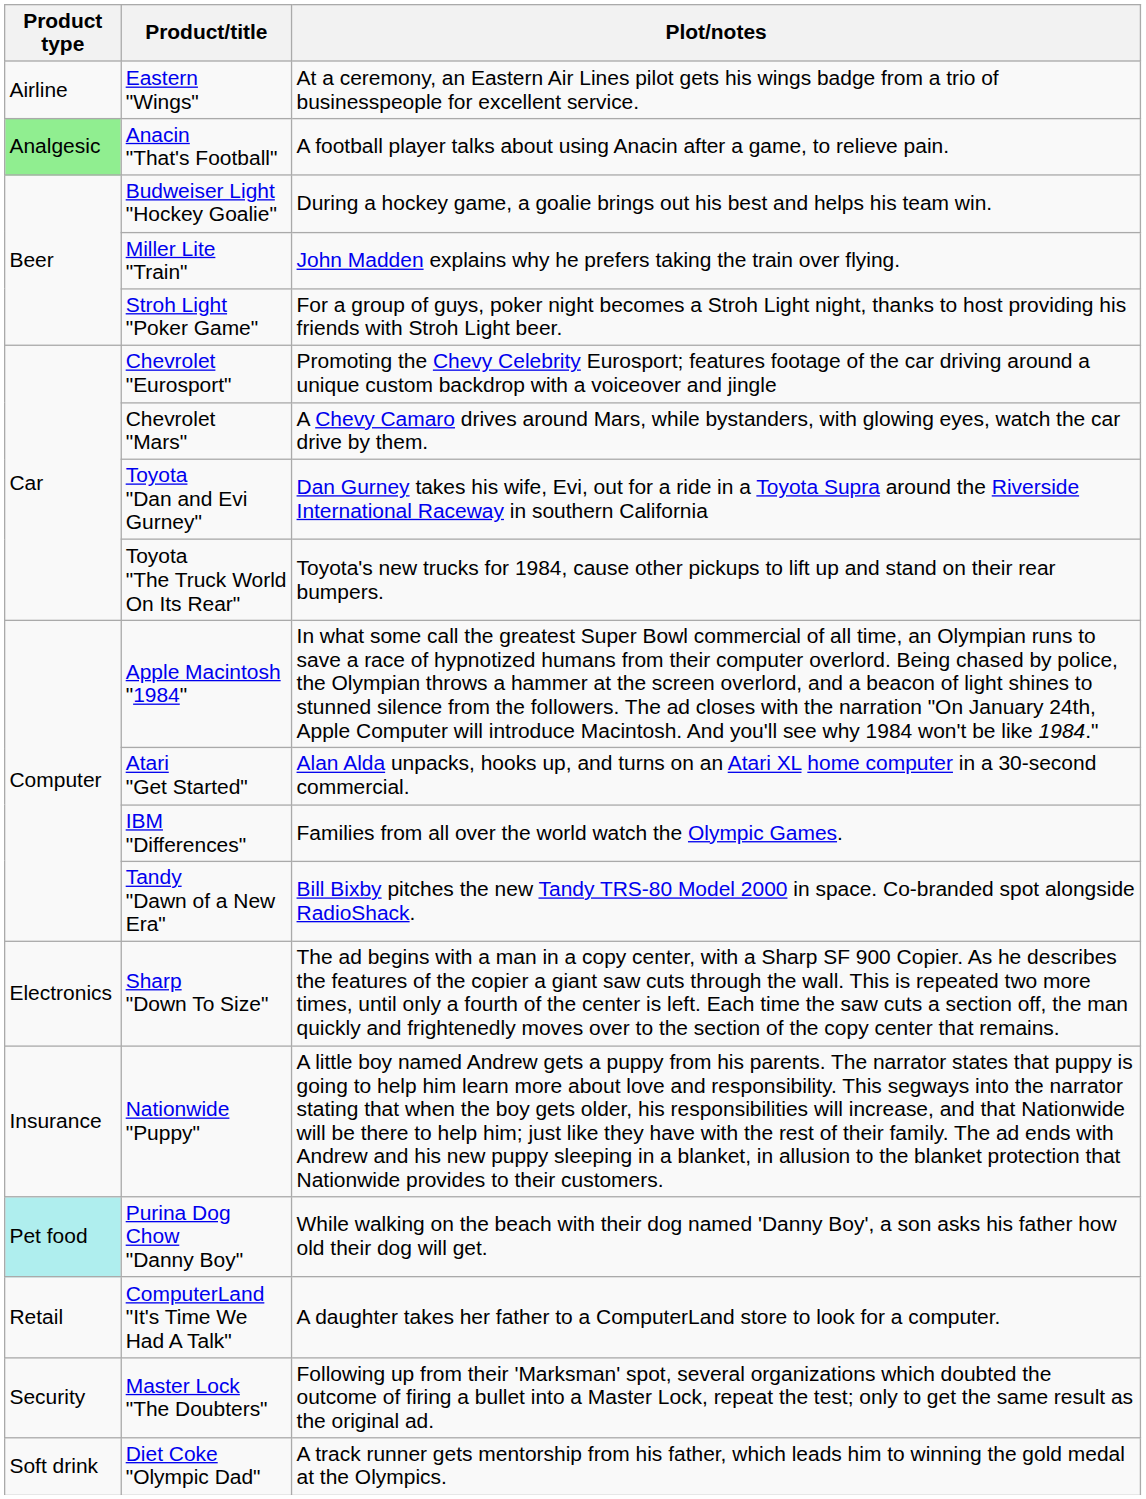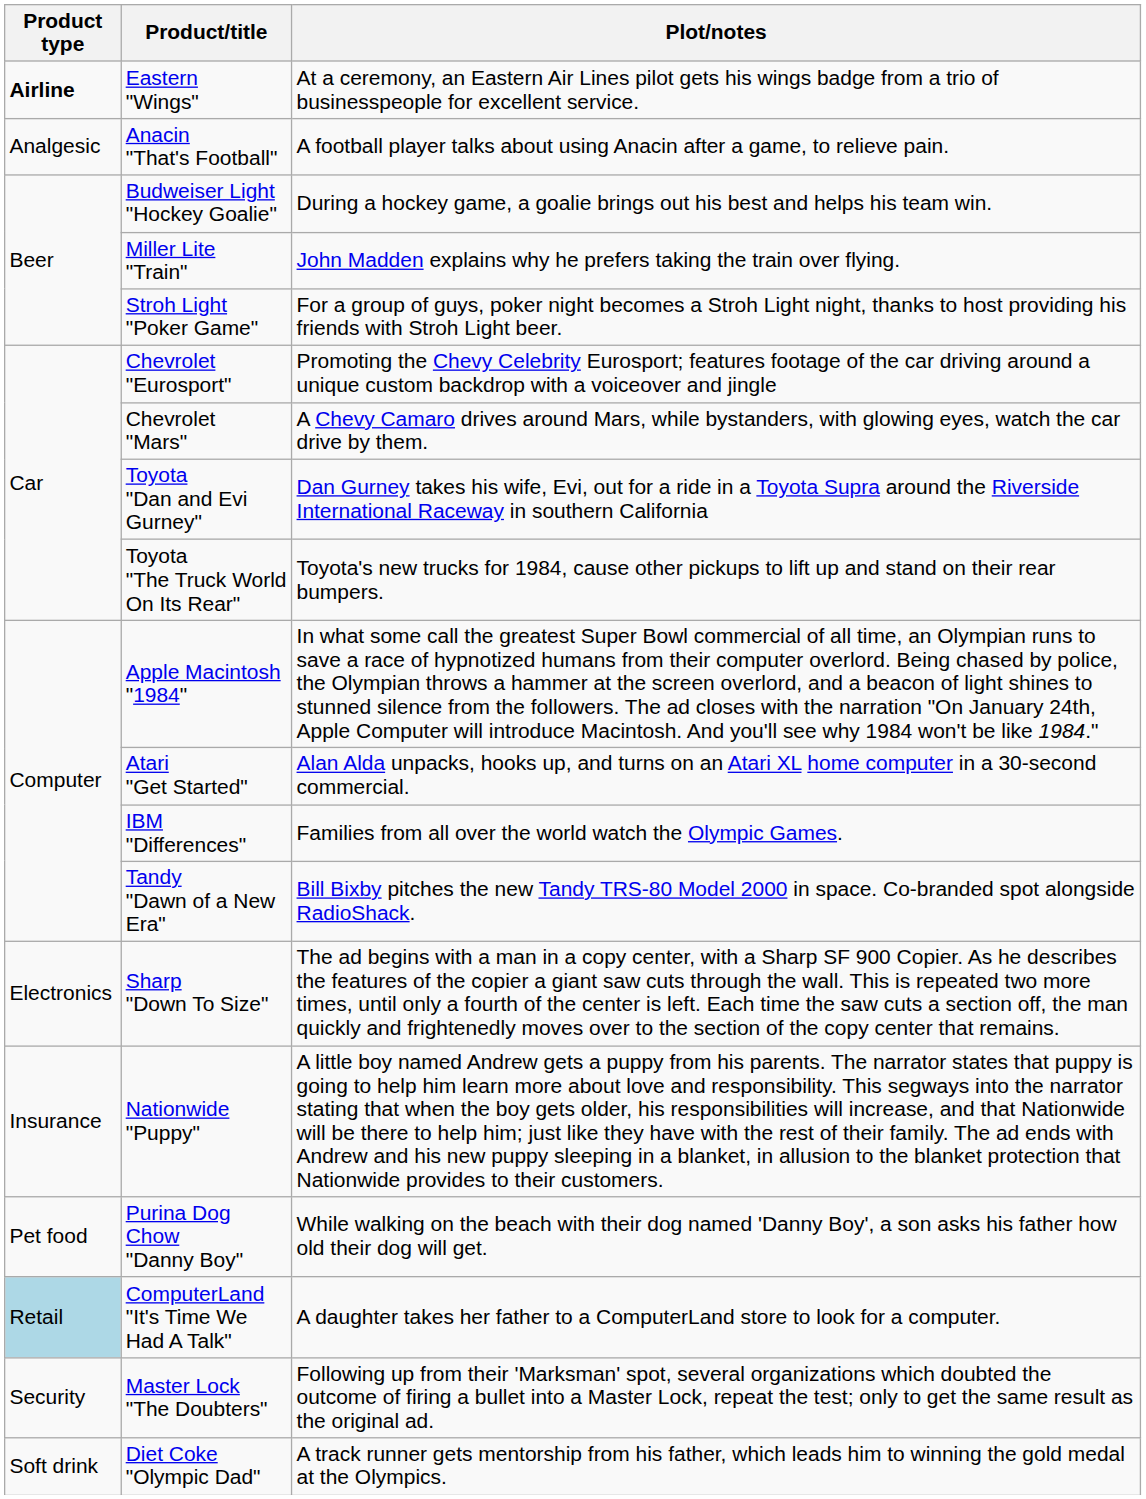(39, 89) normal -> (42, 89) bold
(55, 146) lightgreen background -> (55, 146) no background
(49, 1236) paleturquoise background -> (49, 1236) no background
(36, 1317) no background -> (36, 1317) lightblue background
